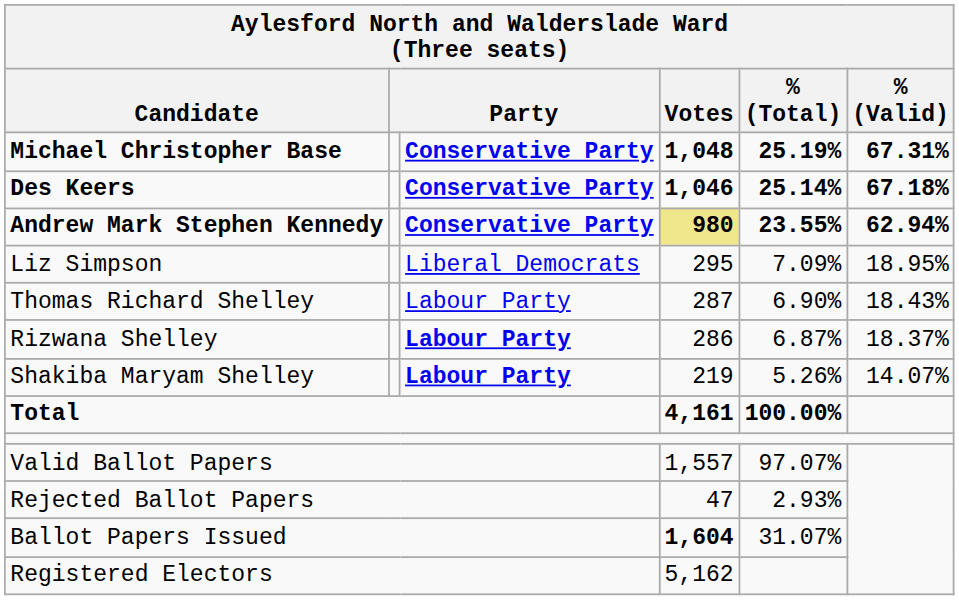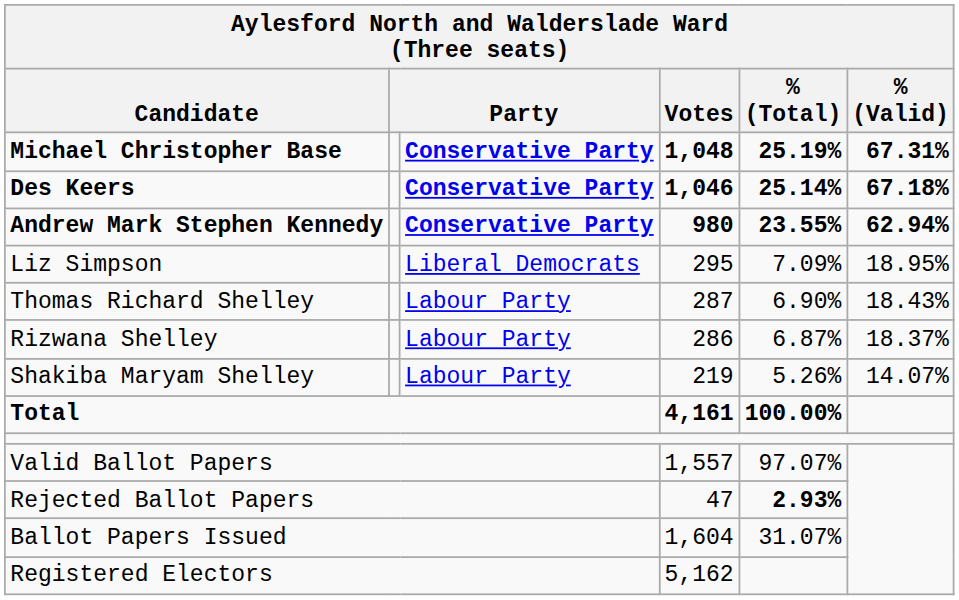(713, 227) khaki background -> (713, 227) no background
(488, 339) bold -> (488, 339) normal
(488, 377) bold -> (488, 377) normal
(807, 500) normal -> (807, 500) bold
(699, 538) bold -> (699, 538) normal
